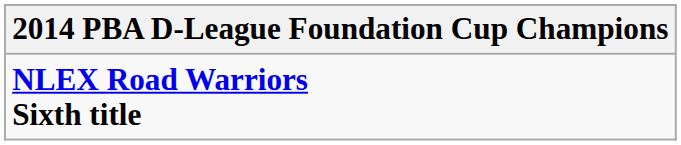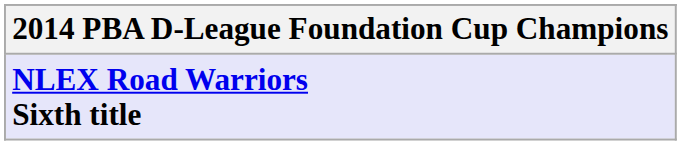(160, 96) no background -> (160, 96) lavender background
